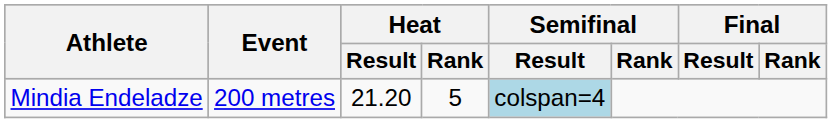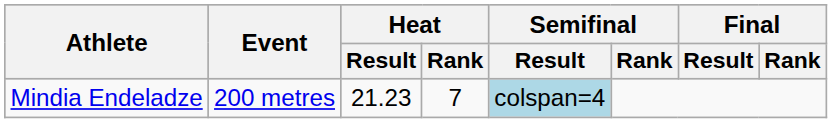(381, 99) 21.20 -> (381, 99) 21.23
(455, 99) 5 -> (455, 99) 7
